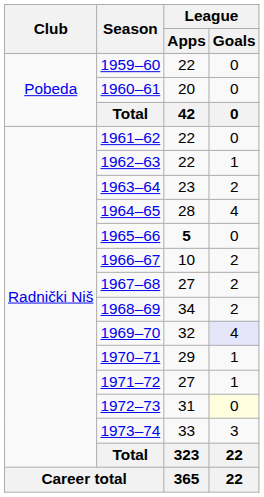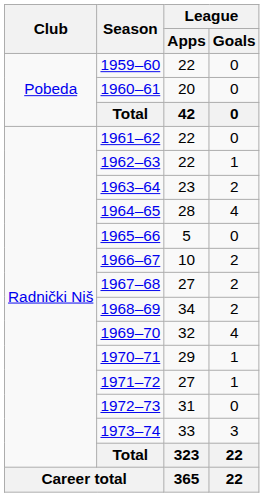(187, 235) bold -> (187, 235) normal
(234, 333) lavender background -> (234, 333) no background
(234, 406) lightyellow background -> (234, 406) no background
